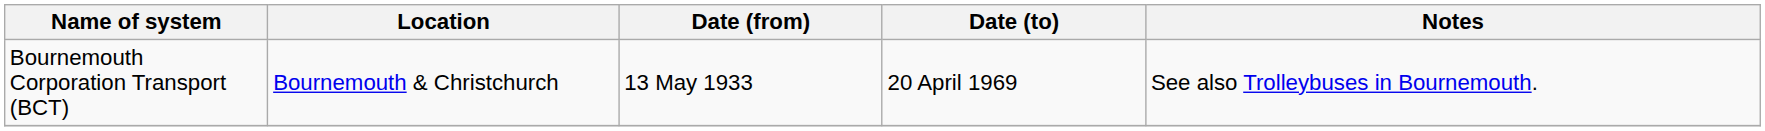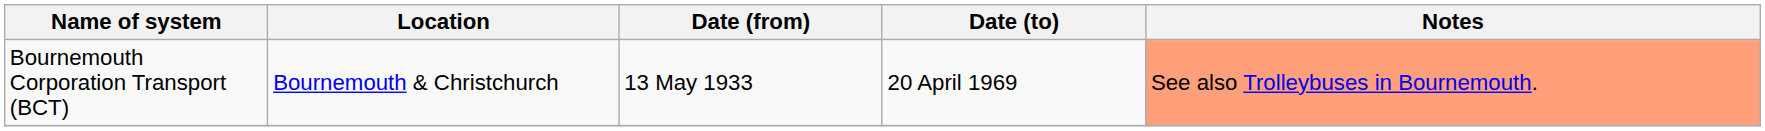(1344, 82) no background -> (1344, 82) lightsalmon background
